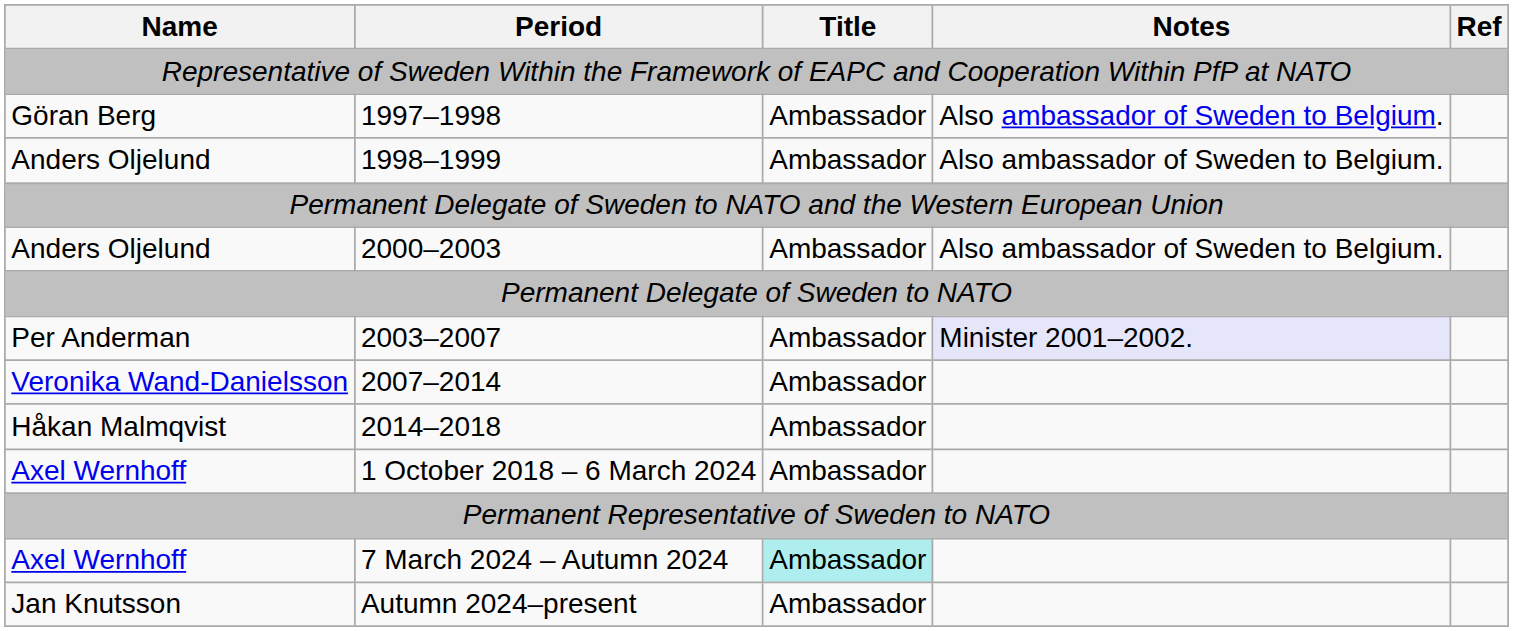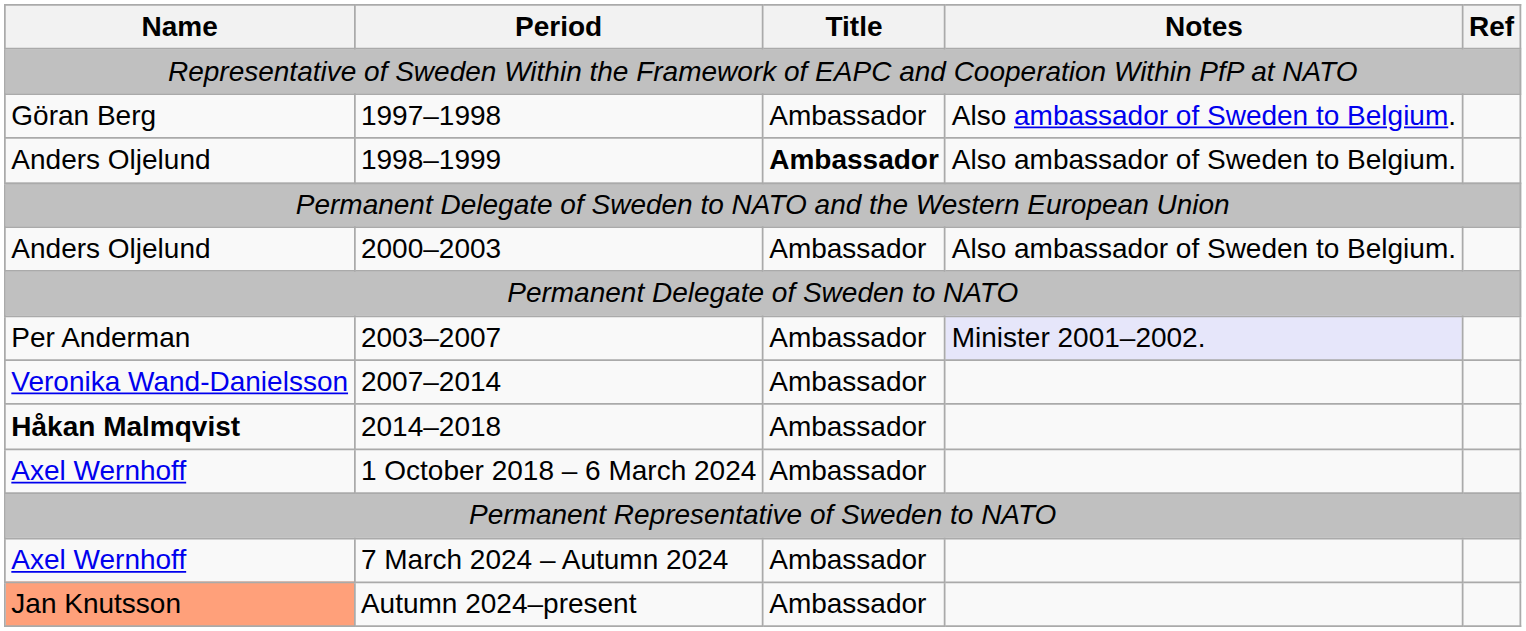(848, 159) normal -> (854, 159) bold
(119, 426) normal -> (126, 426) bold
(848, 559) paleturquoise background -> (848, 559) no background
(96, 603) no background -> (96, 603) lightsalmon background
